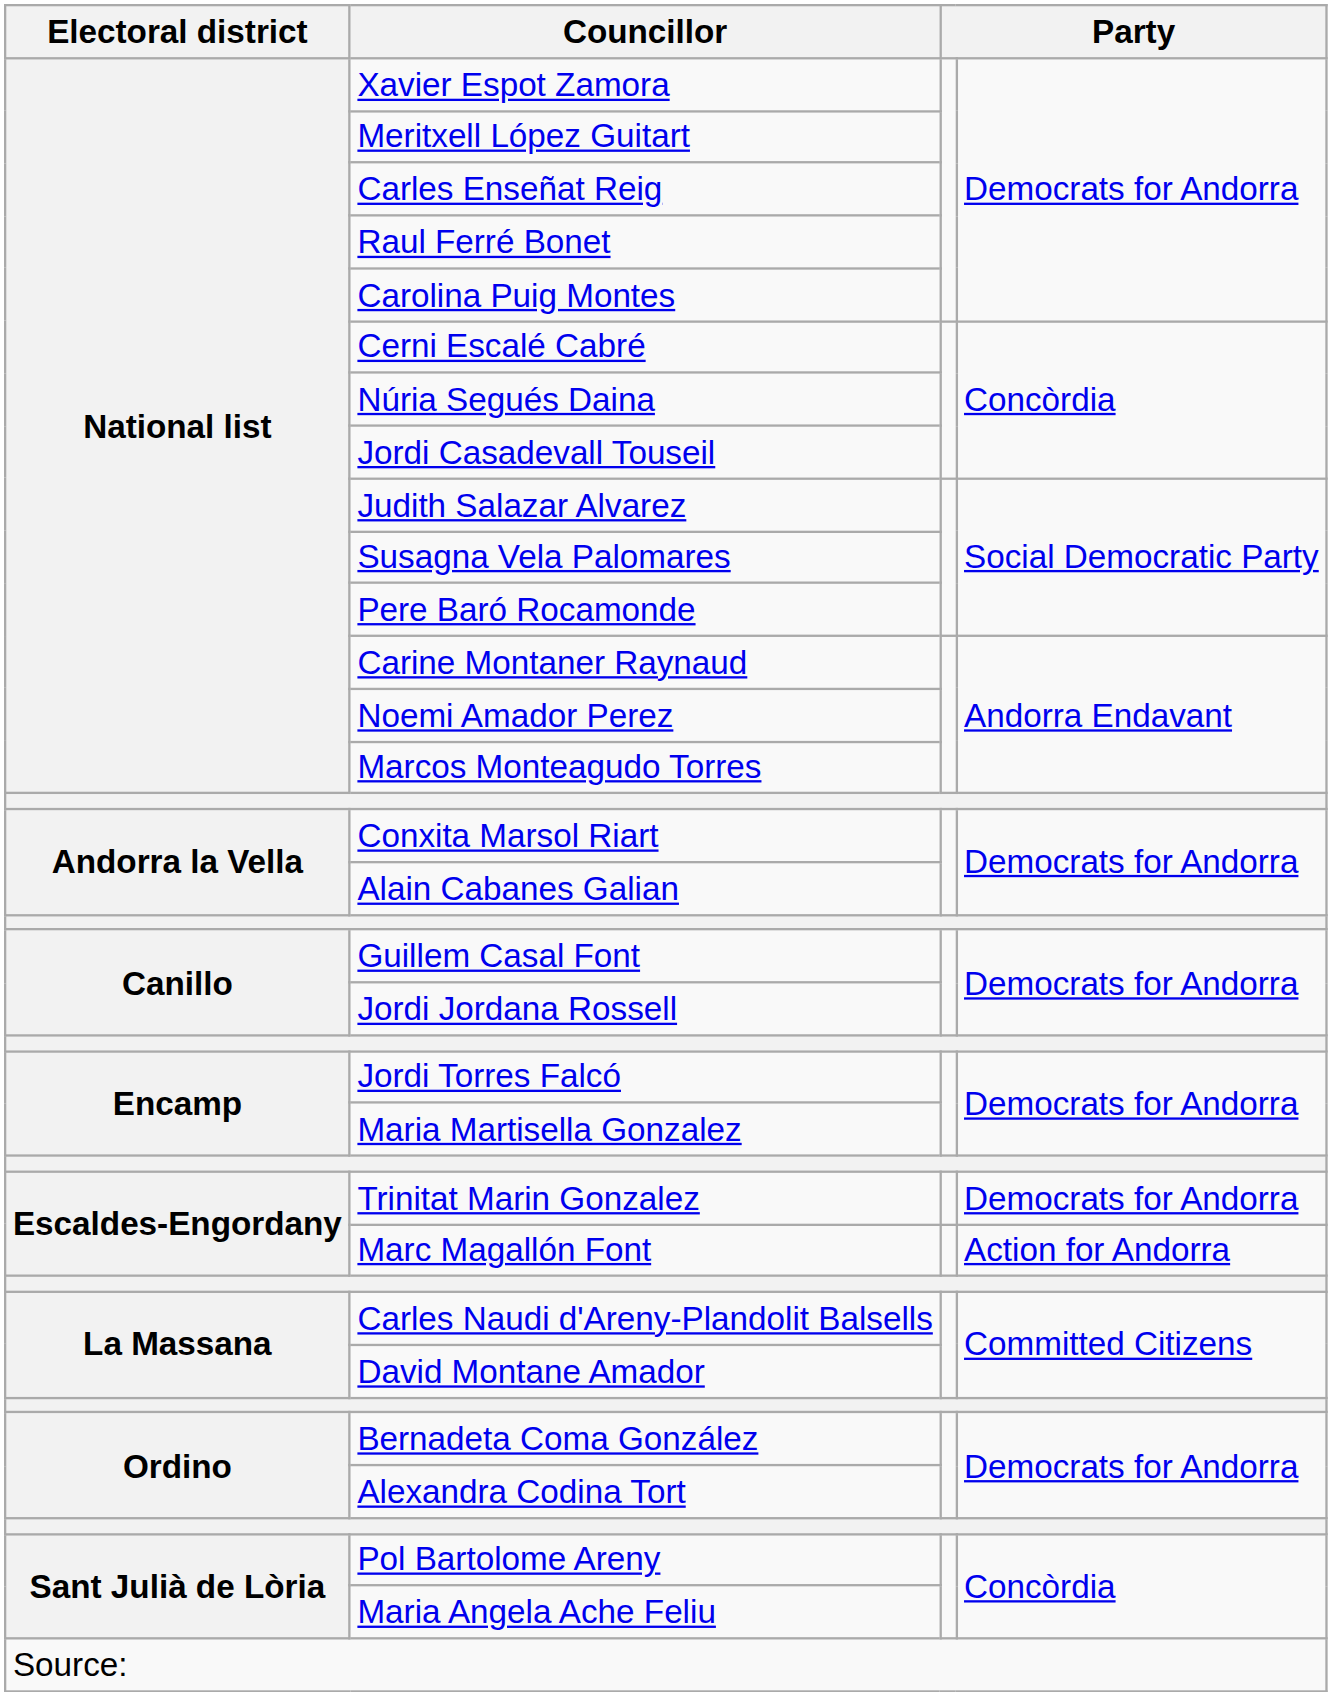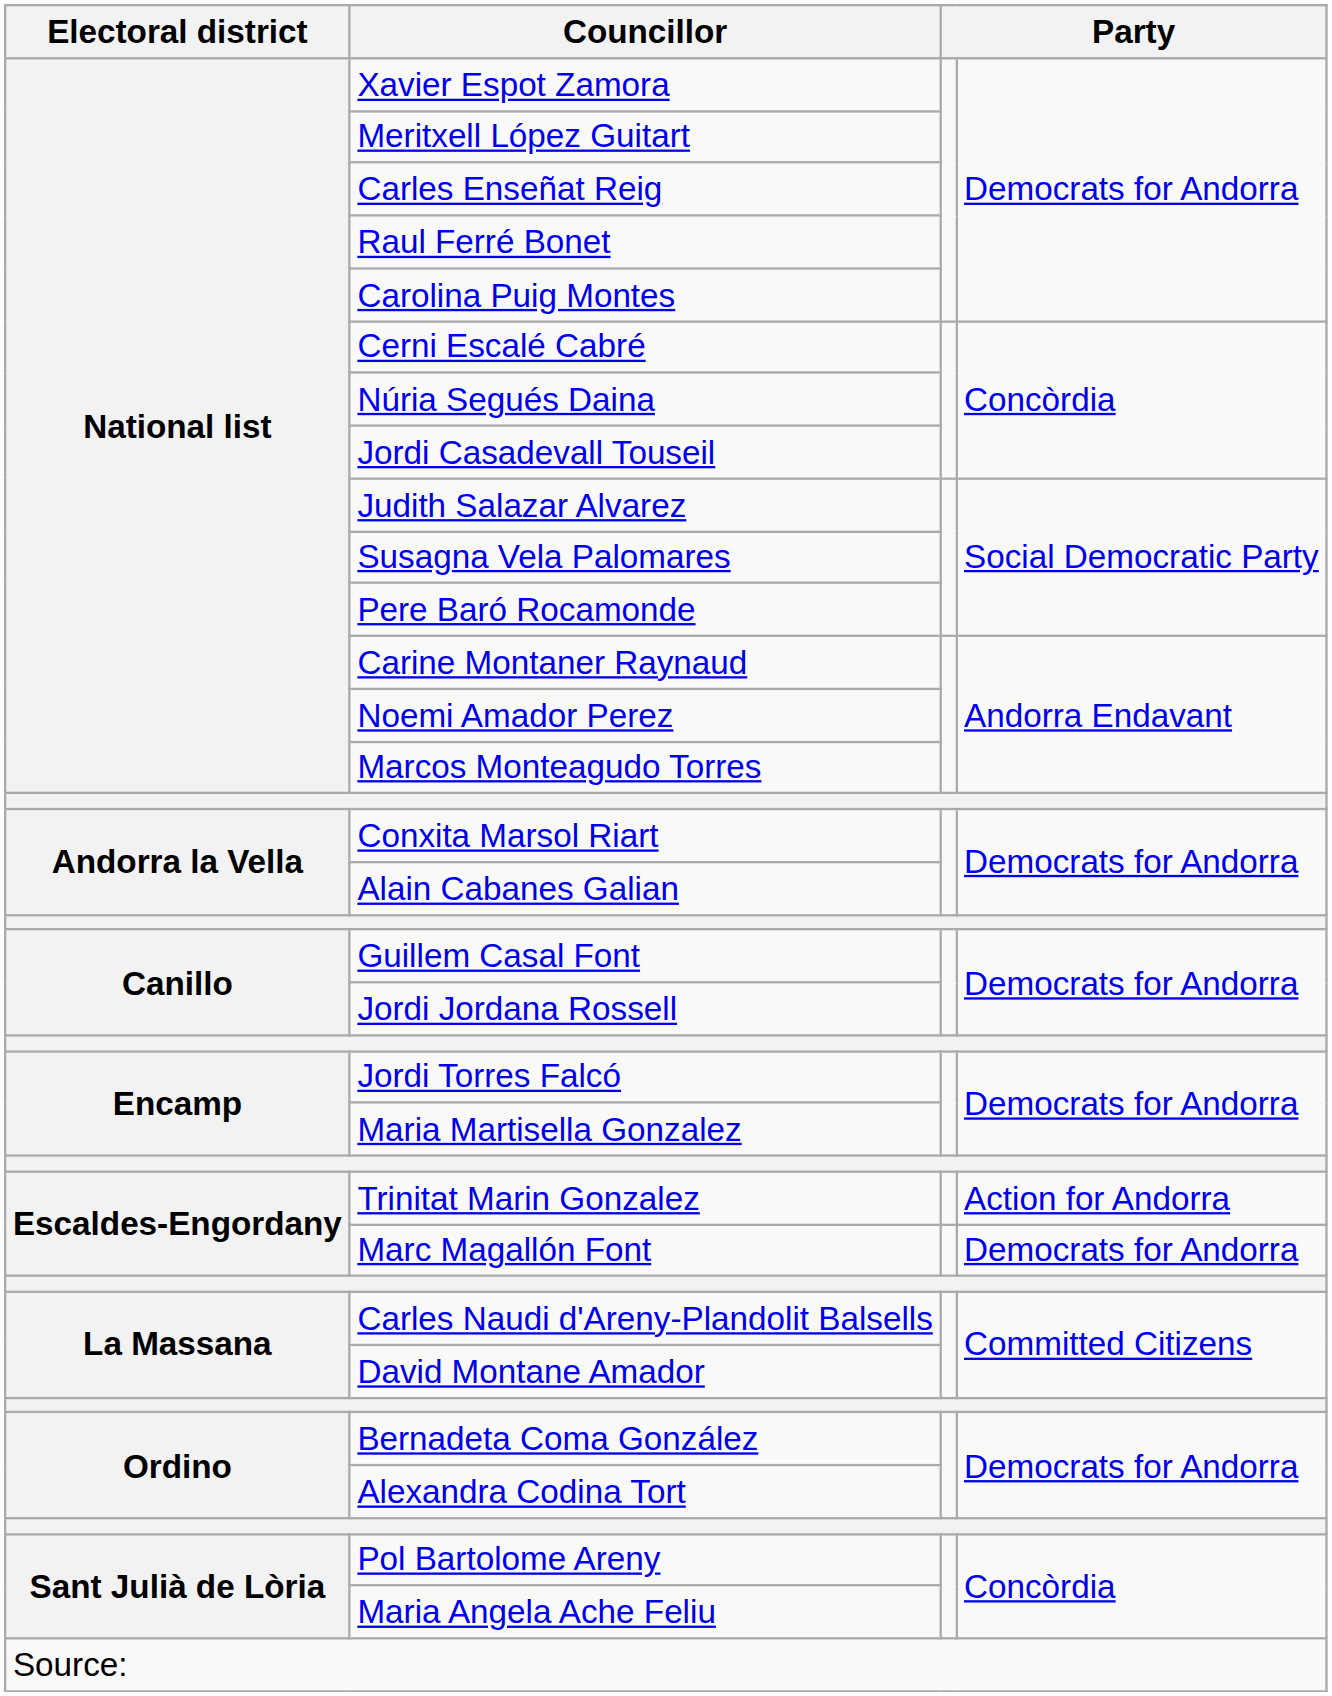(1131, 1198) Democrats for Andorra -> (1097, 1198) Action for Andorra
(1097, 1250) Action for Andorra -> (1131, 1250) Democrats for Andorra
